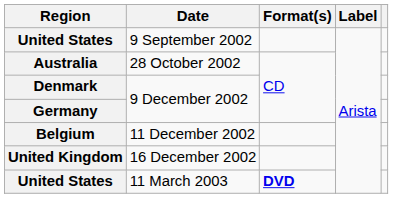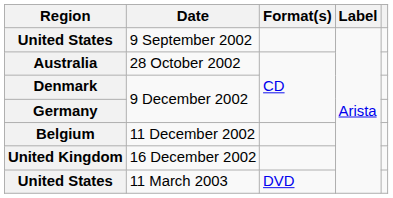(279, 181) bold -> (279, 181) normal
